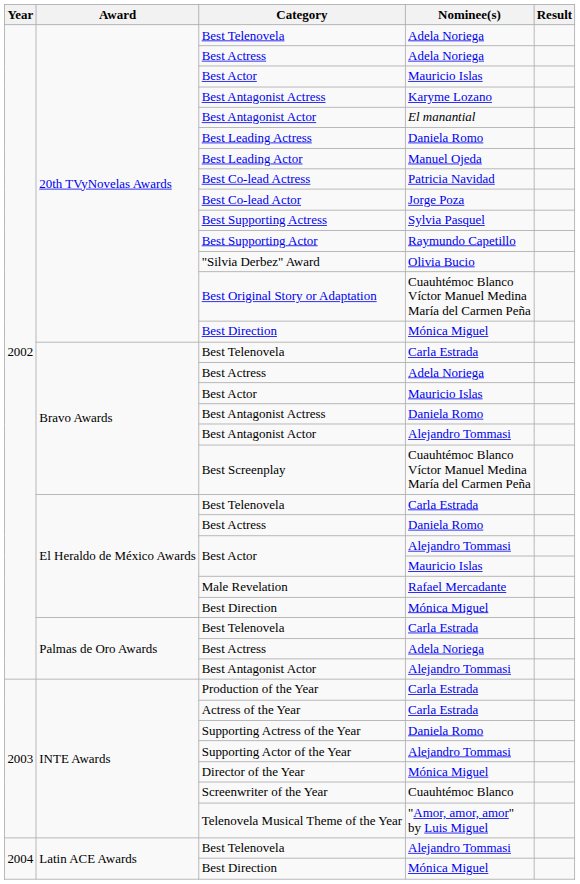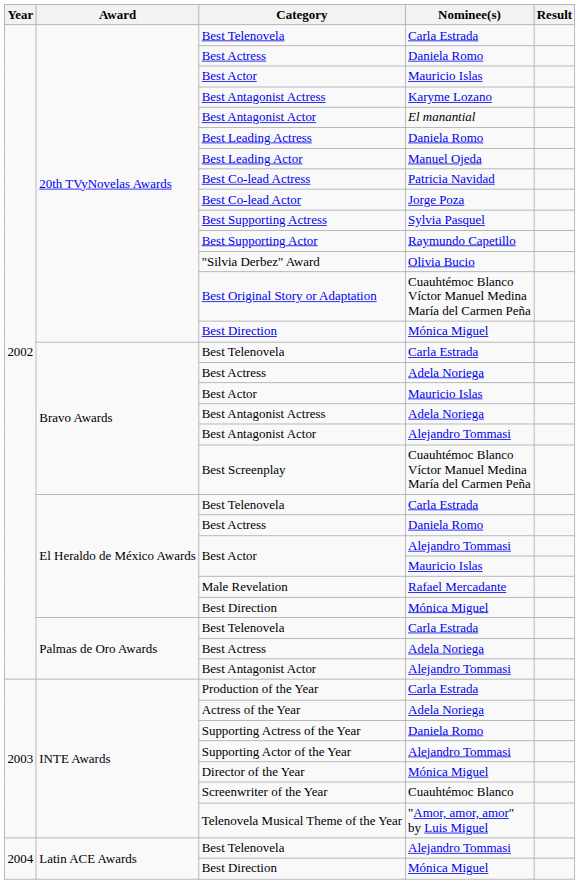(446, 35) Adela Noriega -> (443, 35) Carla Estrada
(446, 55) Adela Noriega -> (446, 55) Daniela Romo
(446, 413) Daniela Romo -> (446, 413) Adela Noriega
(443, 710) Carla Estrada -> (446, 710) Adela Noriega
